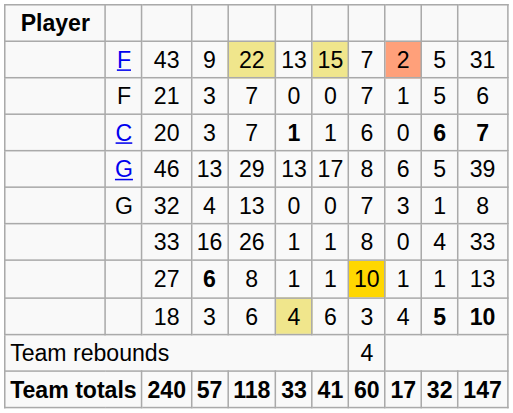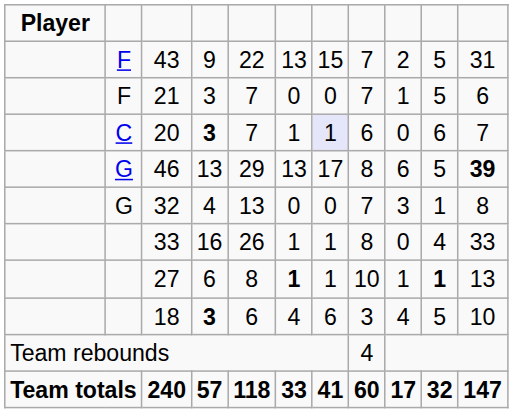(252, 60) khaki background -> (252, 60) no background
(330, 60) khaki background -> (330, 60) no background
(403, 60) lightsalmon background -> (403, 60) no background
(210, 133) normal -> (210, 133) bold
(294, 133) bold -> (294, 133) normal
(330, 133) no background -> (330, 133) lavender background
(440, 133) bold -> (440, 133) normal
(483, 133) bold -> (483, 133) normal
(483, 170) normal -> (483, 170) bold
(210, 279) bold -> (210, 279) normal
(294, 279) normal -> (294, 279) bold
(367, 279) gold background -> (367, 279) no background
(440, 279) normal -> (440, 279) bold
(210, 316) normal -> (210, 316) bold
(294, 316) khaki background -> (294, 316) no background
(440, 316) bold -> (440, 316) normal
(483, 316) bold -> (483, 316) normal
